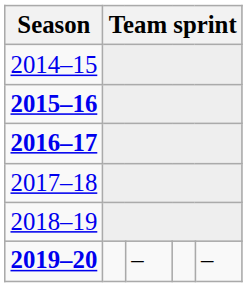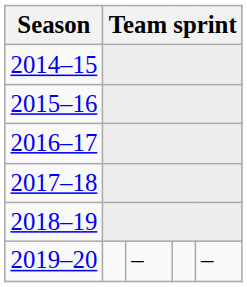(54, 103) bold -> (54, 103) normal
(54, 142) bold -> (54, 142) normal
(54, 260) bold -> (54, 260) normal
